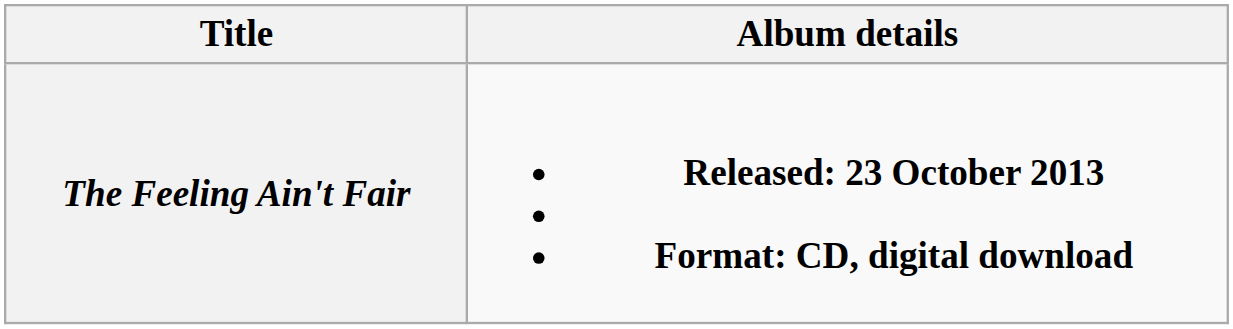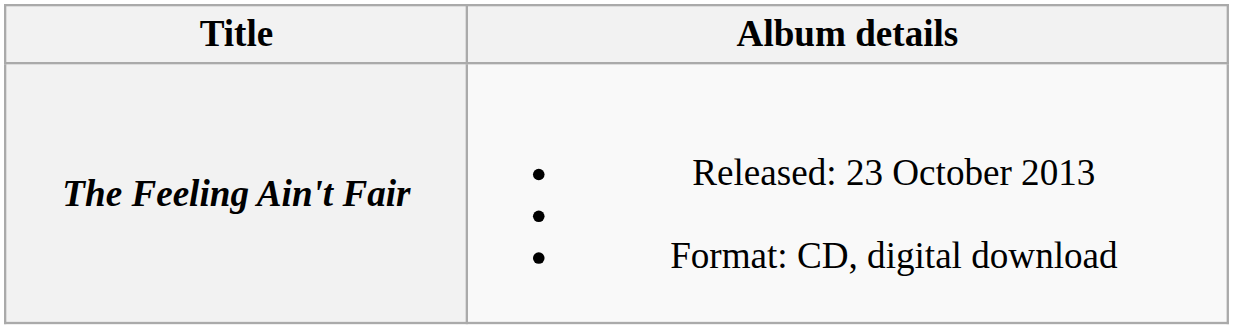(847, 214) bold -> (847, 214) normal
